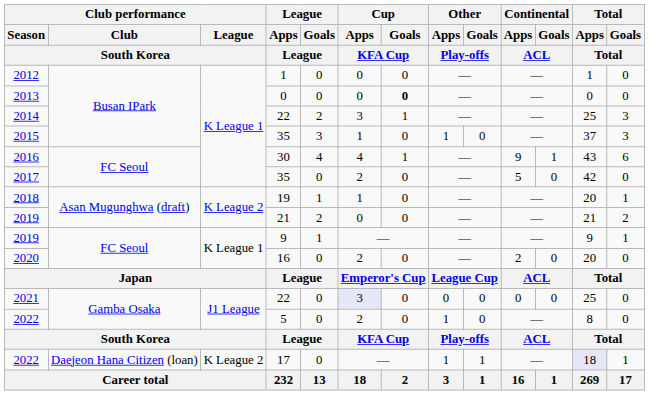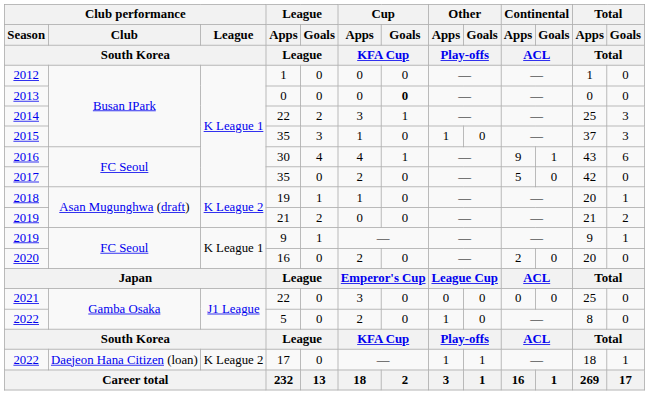(360, 298) lavender background -> (360, 298) no background
(590, 359) lavender background -> (590, 359) no background
